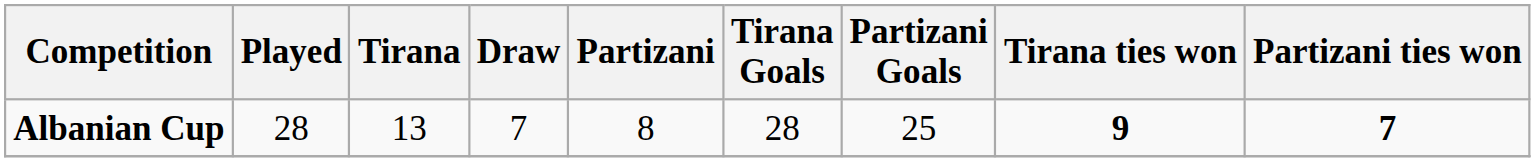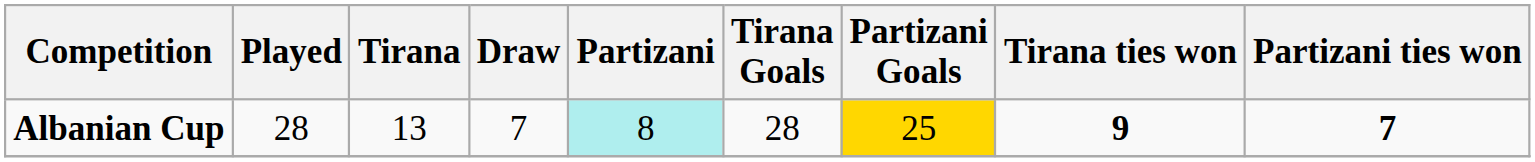(646, 127) no background -> (646, 127) paleturquoise background
(919, 127) no background -> (919, 127) gold background
